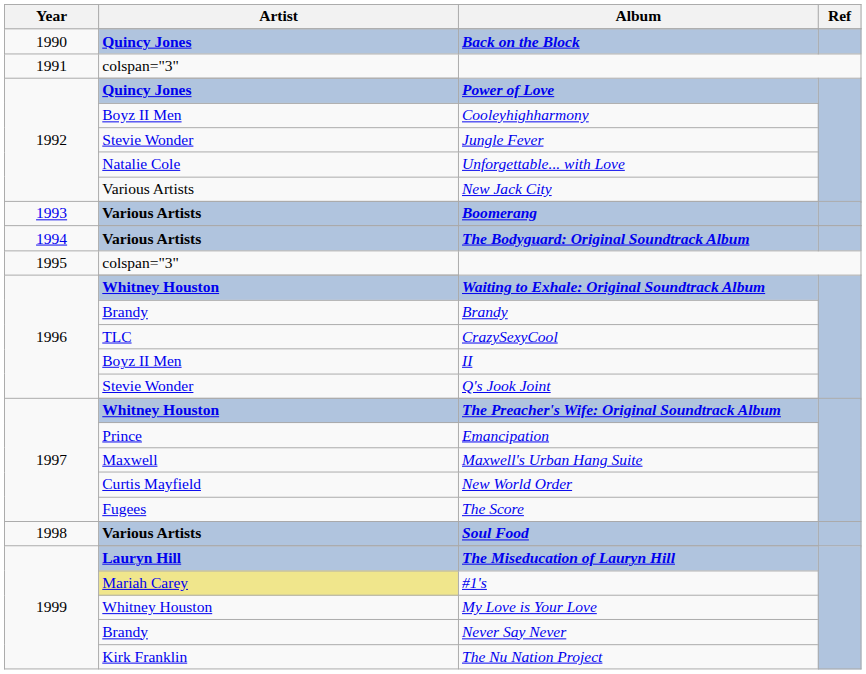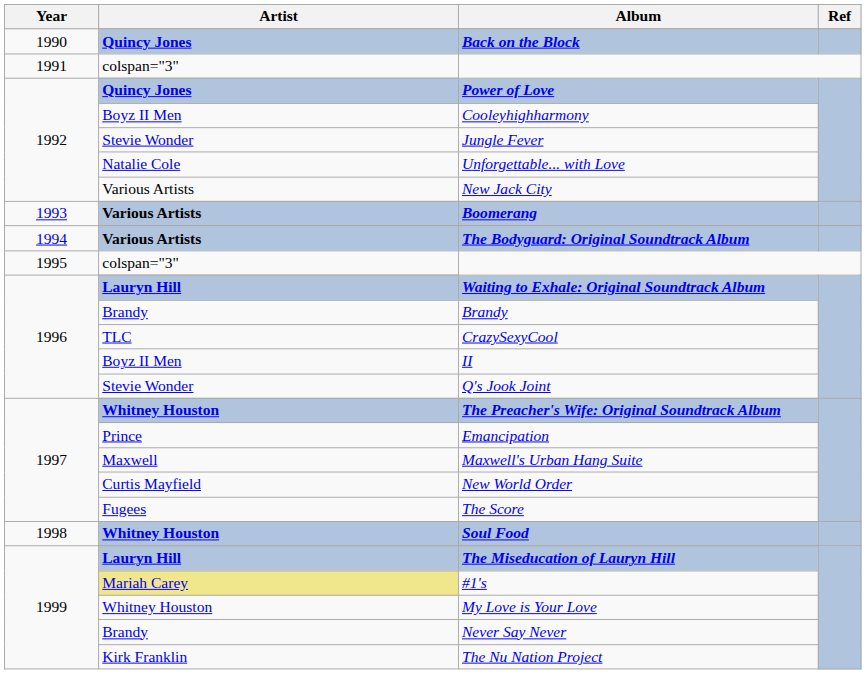(161, 287) Whitney Houston -> (142, 287) Lauryn Hill
(152, 533) Various Artists -> (161, 533) Whitney Houston
